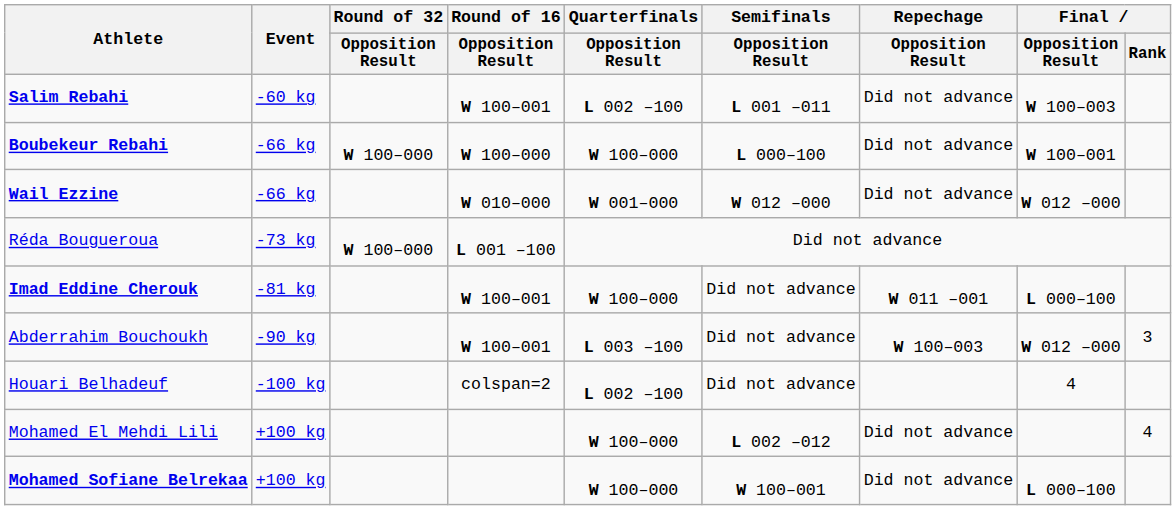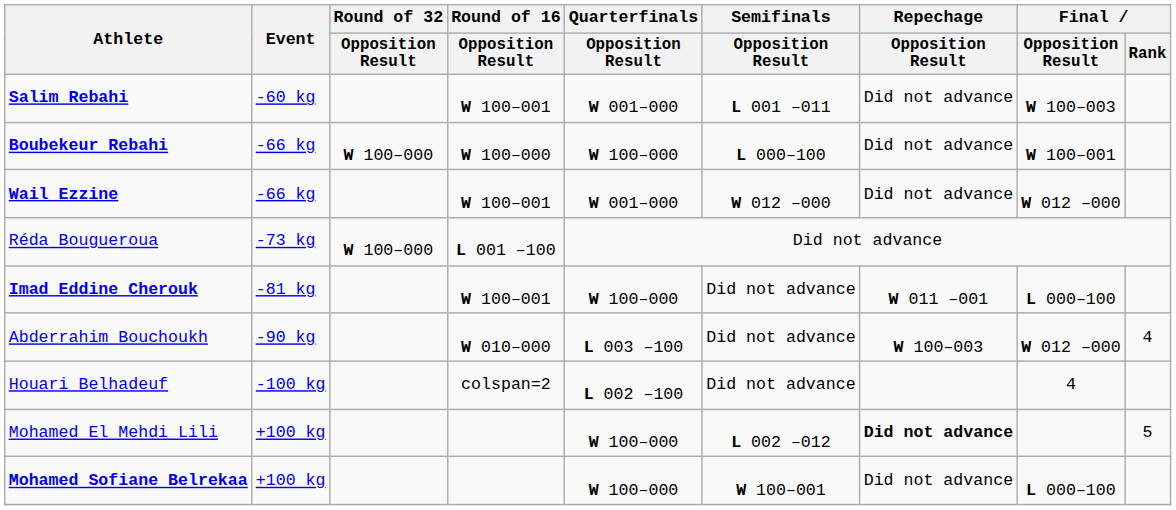(633, 108) L 002 –100 -> (633, 108) W 001–000
(506, 204) W 010–000 -> (506, 204) W 100–001
(506, 347) W 100–001 -> (506, 347) W 010–000
(1148, 337) 3 -> (1148, 337) 4
(938, 433) normal -> (938, 433) bold
(1148, 433) 4 -> (1148, 433) 5
